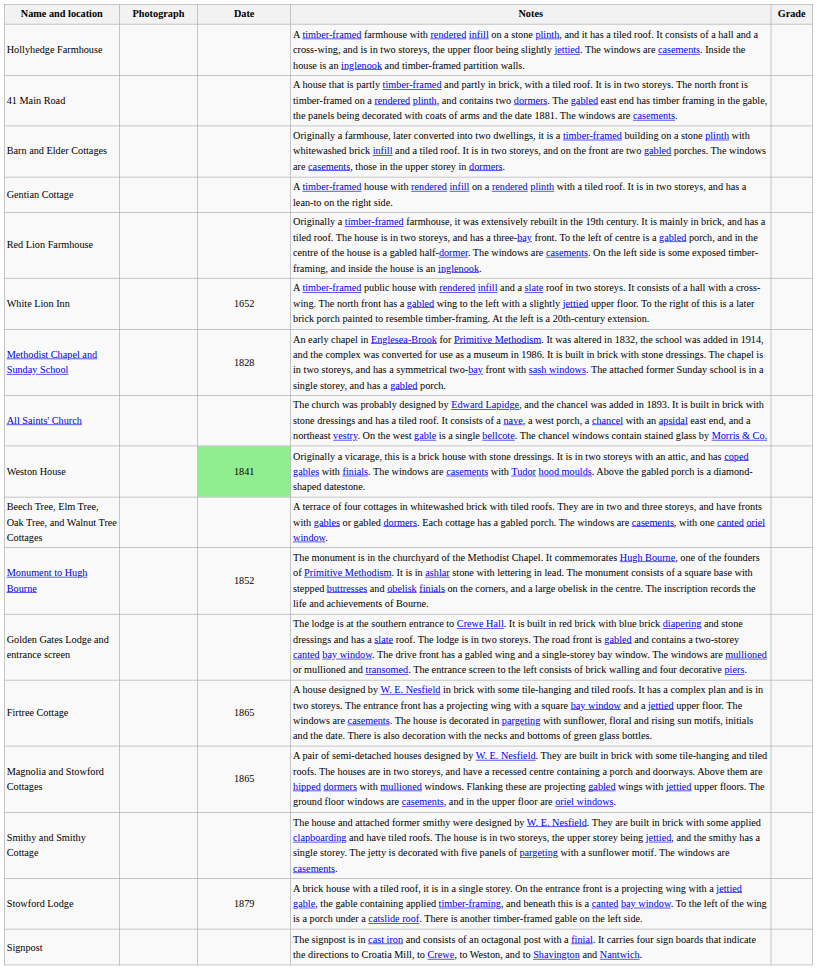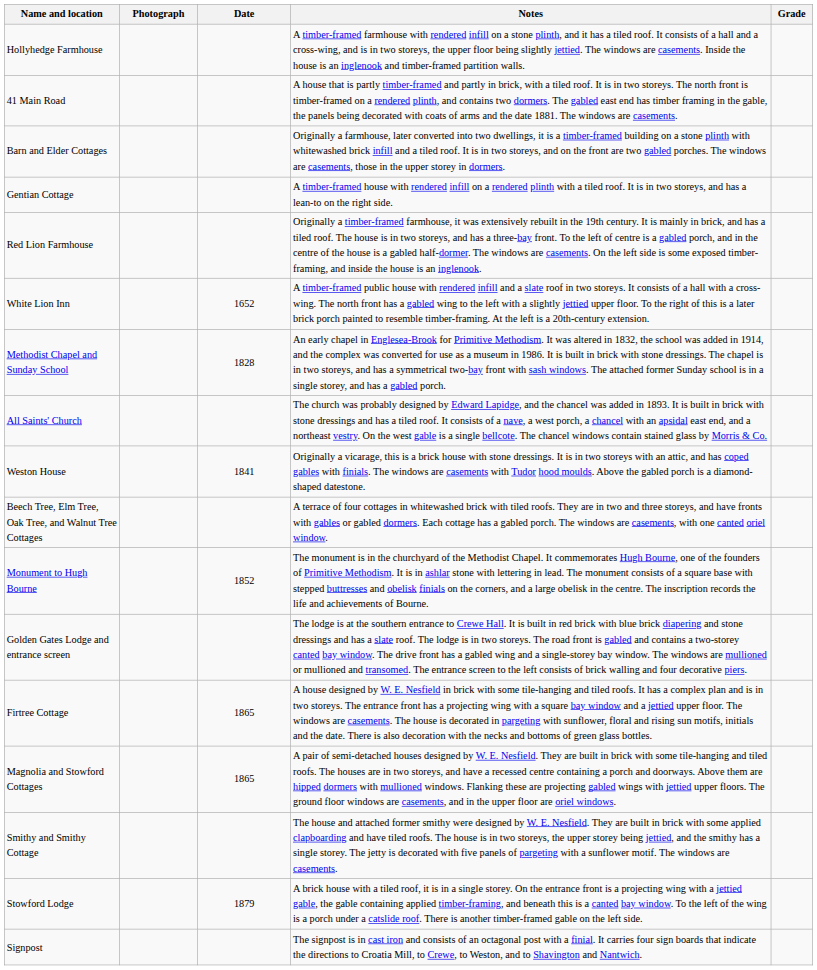(244, 471) lightgreen background -> (244, 471) no background
